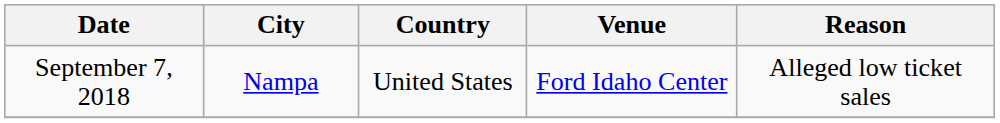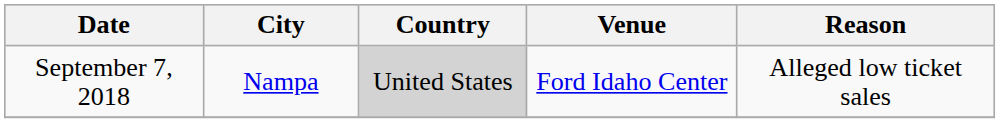(443, 81) no background -> (443, 81) lightgrey background
